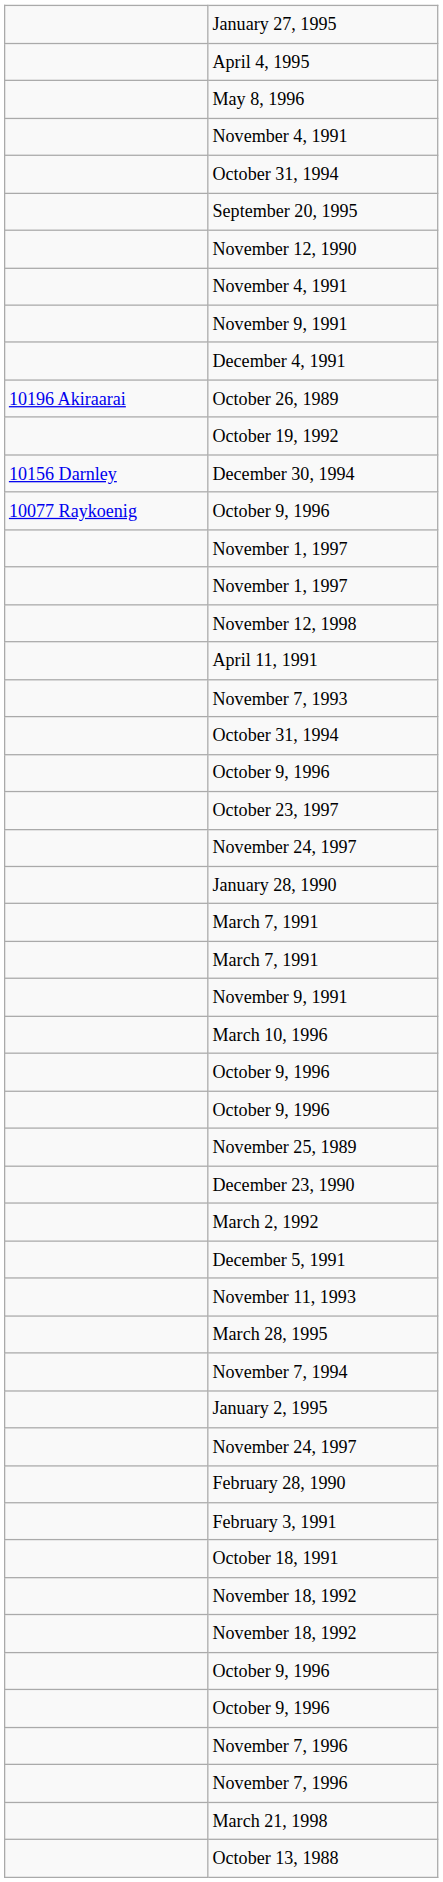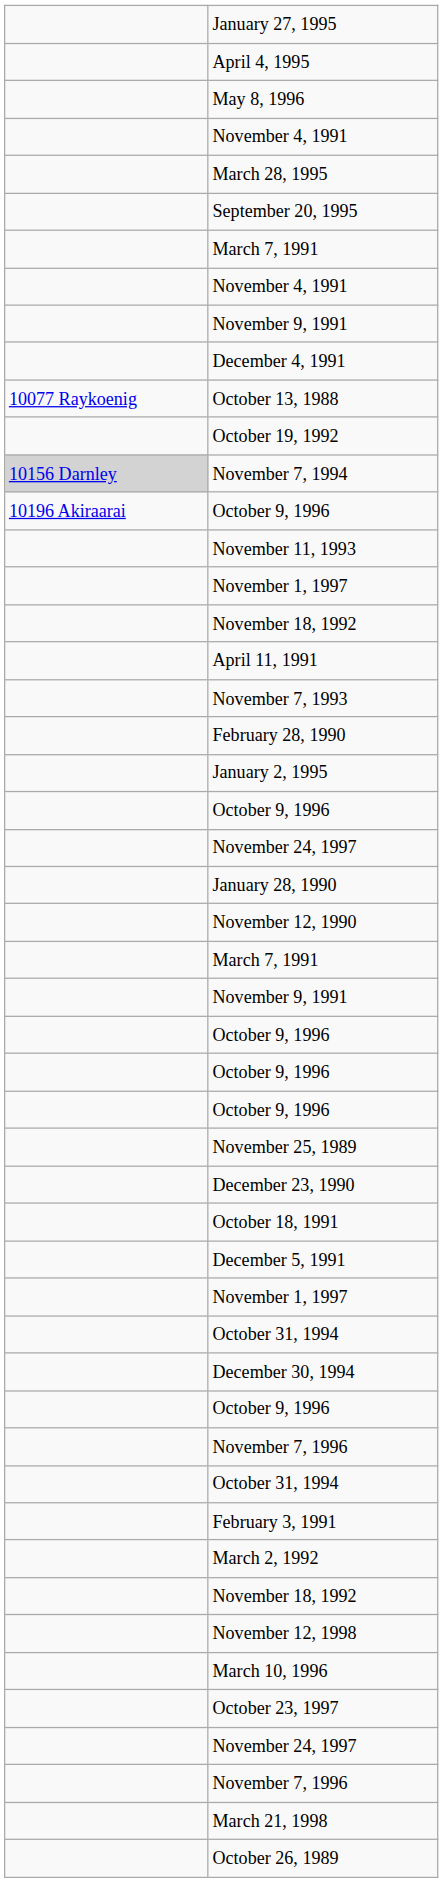(276, 174) October 31, 1994 -> (270, 174) March 28, 1995
(285, 248) November 12, 1990 -> (265, 248) March 7, 1991
(67, 398) 10196 Akiraarai -> (73, 398) 10077 Raykoenig
(276, 398) October 26, 1989 -> (276, 398) October 13, 1988
(63, 473) no background -> (63, 473) lightgrey background
(284, 473) December 30, 1994 -> (280, 473) November 7, 1994
(73, 510) 10077 Raykoenig -> (67, 510) 10196 Akiraarai
(280, 548) November 1, 1997 -> (284, 548) November 11, 1993
(285, 623) November 12, 1998 -> (285, 623) November 18, 1992
(276, 735) October 31, 1994 -> (279, 735) February 28, 1990
(271, 772) October 9, 1996 -> (270, 772) January 2, 1995
(276, 810) October 23, 1997 -> (271, 810) October 9, 1996
(265, 922) March 7, 1991 -> (285, 922) November 12, 1990
(270, 1034) March 10, 1996 -> (271, 1034) October 9, 1996
(265, 1222) March 2, 1992 -> (276, 1222) October 18, 1991
(284, 1296) November 11, 1993 -> (280, 1296) November 1, 1997
(270, 1334) March 28, 1995 -> (276, 1334) October 31, 1994
(280, 1371) November 7, 1994 -> (284, 1371) December 30, 1994
(270, 1409) January 2, 1995 -> (271, 1409) October 9, 1996
(285, 1446) November 24, 1997 -> (280, 1446) November 7, 1996
(279, 1484) February 28, 1990 -> (276, 1484) October 31, 1994
(276, 1558) October 18, 1991 -> (265, 1558) March 2, 1992
(285, 1633) November 18, 1992 -> (285, 1633) November 12, 1998
(271, 1671) October 9, 1996 -> (270, 1671) March 10, 1996
(271, 1708) October 9, 1996 -> (276, 1708) October 23, 1997
(280, 1745) November 7, 1996 -> (285, 1745) November 24, 1997
(276, 1858) October 13, 1988 -> (276, 1858) October 26, 1989
